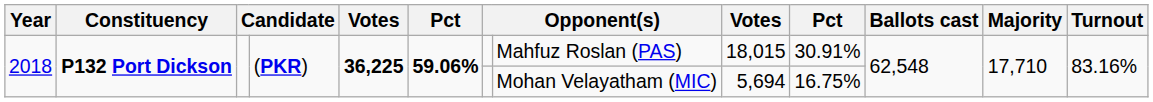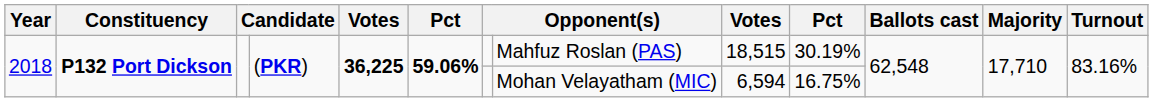(756, 51) 18,015 -> (756, 51) 18,515
(827, 51) 30.91% -> (827, 51) 30.19%
(761, 82) 5,694 -> (761, 82) 6,594
